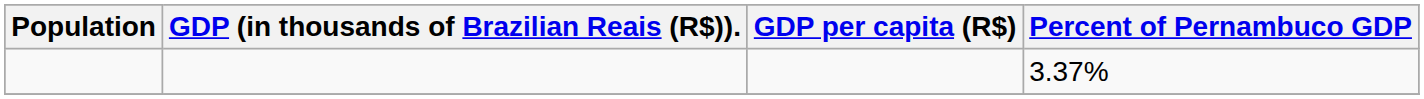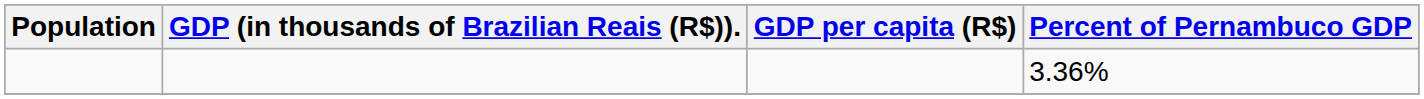(1069, 71) 3.37% -> (1069, 71) 3.36%
